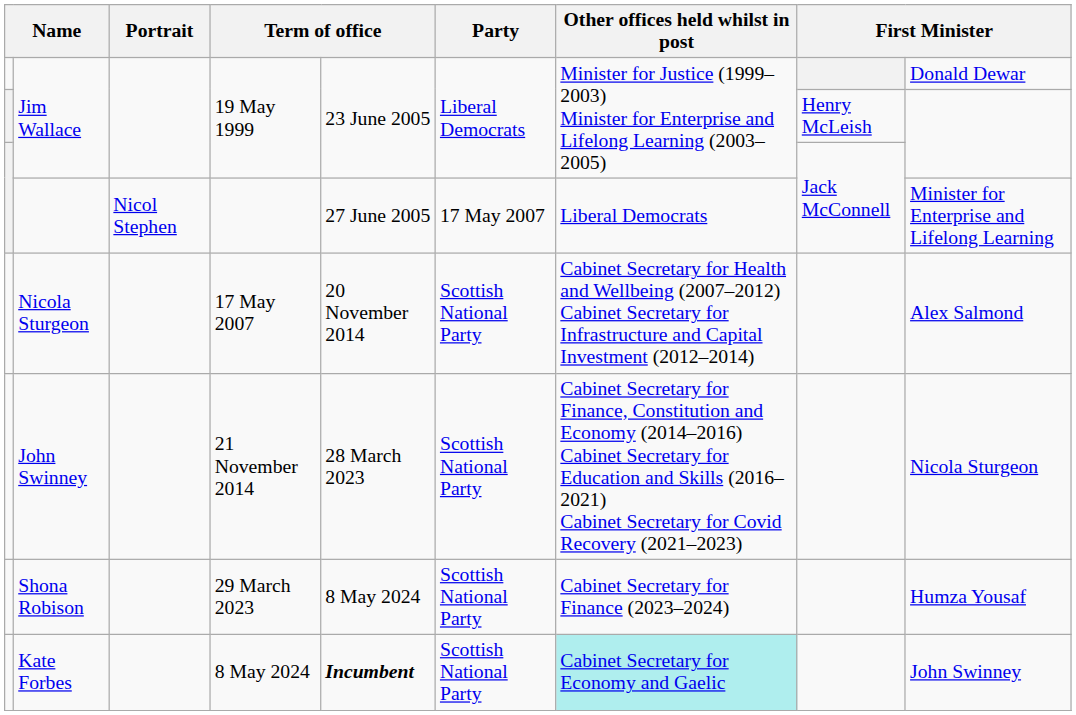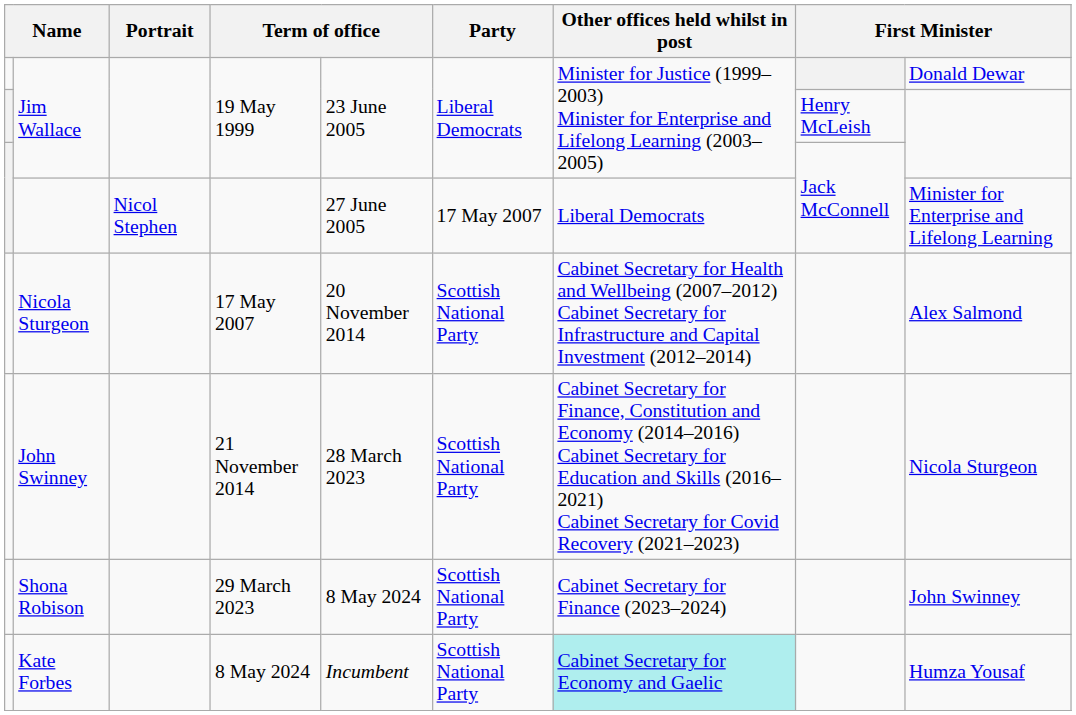(968, 596) Humza Yousaf -> (965, 596) John Swinney
(370, 672) bold -> (367, 672) normal
(966, 672) John Swinney -> (967, 672) Humza Yousaf
